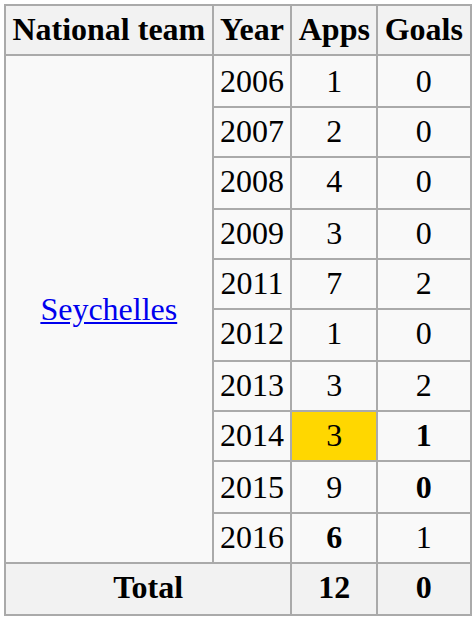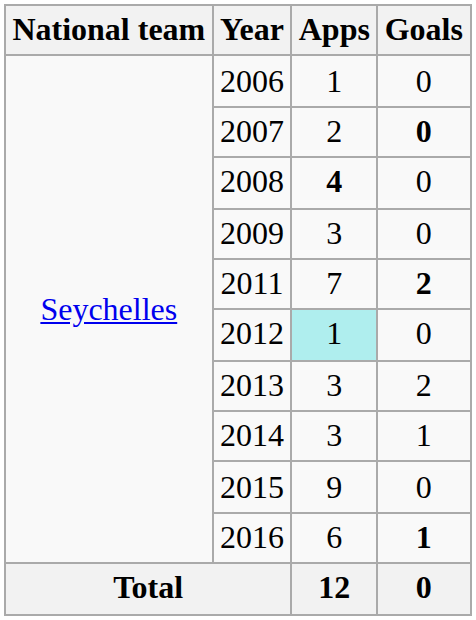(424, 131) normal -> (424, 131) bold
(334, 182) normal -> (334, 182) bold
(424, 283) normal -> (424, 283) bold
(334, 334) no background -> (334, 334) paleturquoise background
(334, 435) gold background -> (334, 435) no background
(424, 435) bold -> (424, 435) normal
(424, 486) bold -> (424, 486) normal
(334, 537) bold -> (334, 537) normal
(424, 537) normal -> (424, 537) bold
